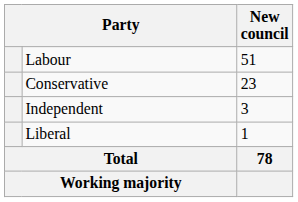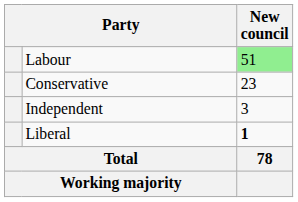(249, 59) no background -> (249, 59) lightgreen background
(245, 134) normal -> (245, 134) bold
